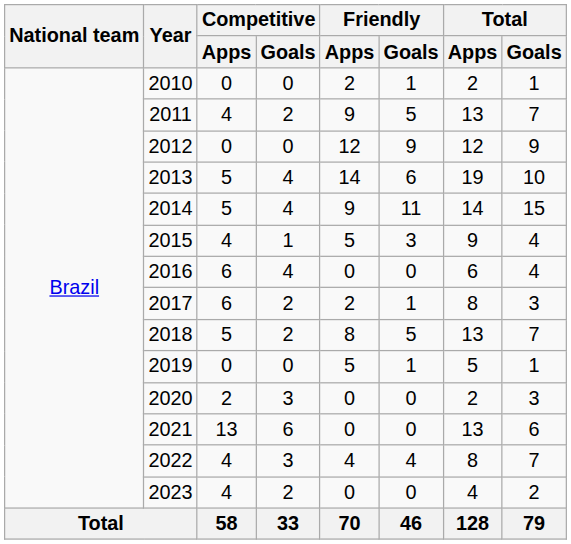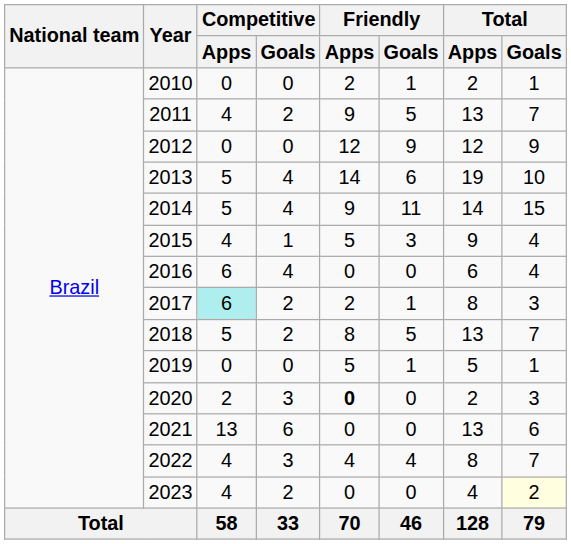(227, 303) no background -> (227, 303) paleturquoise background
(350, 397) normal -> (350, 397) bold
(534, 492) no background -> (534, 492) lightyellow background
